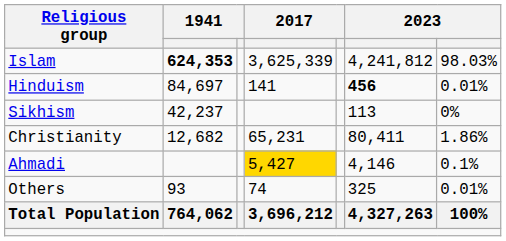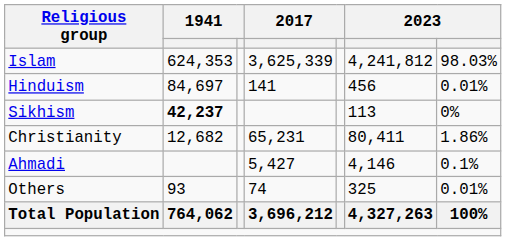(200, 61) bold -> (200, 61) normal
(362, 87) bold -> (362, 87) normal
(195, 112) normal -> (195, 112) bold
(272, 164) gold background -> (272, 164) no background
